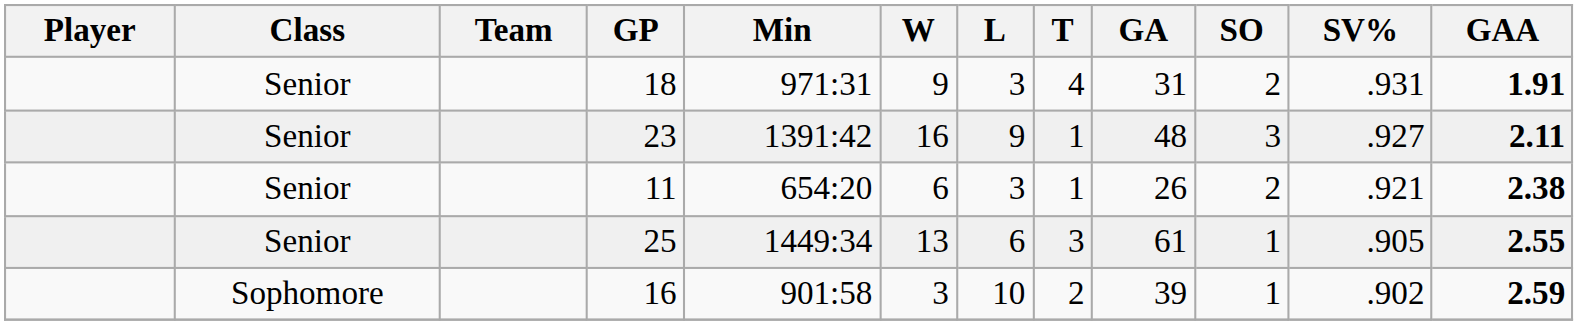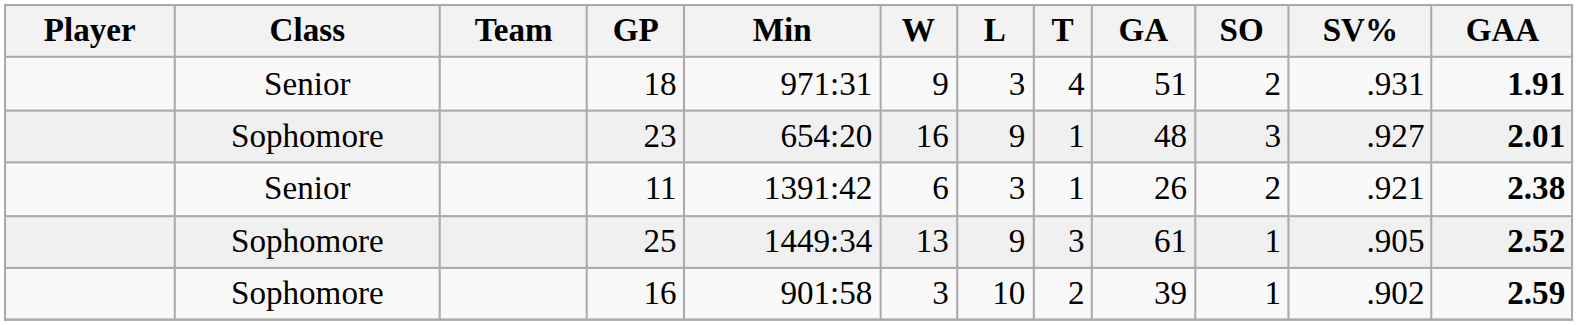(1171, 83) 31 -> (1171, 83) 51
(307, 135) Senior -> (307, 135) Sophomore
(818, 135) 1391:42 -> (826, 135) 654:20
(1537, 135) 2.11 -> (1536, 135) 2.01
(826, 188) 654:20 -> (818, 188) 1391:42
(307, 240) Senior -> (307, 240) Sophomore
(1017, 240) 6 -> (1017, 240) 9
(1536, 240) 2.55 -> (1536, 240) 2.52
